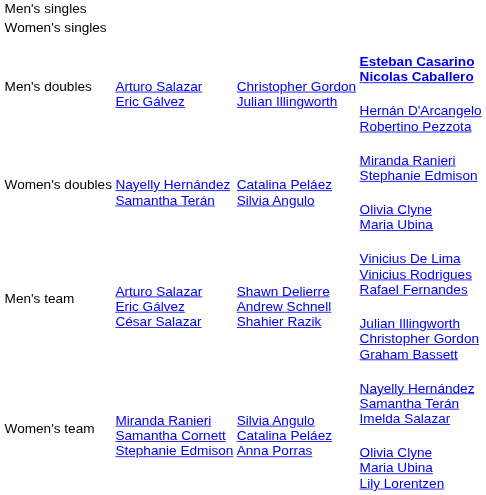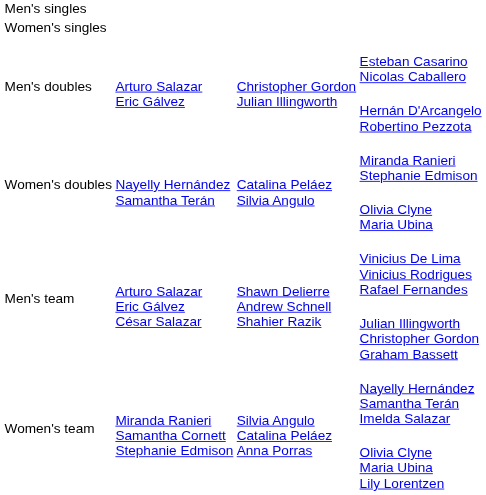(417, 69) bold -> (414, 69) normal
